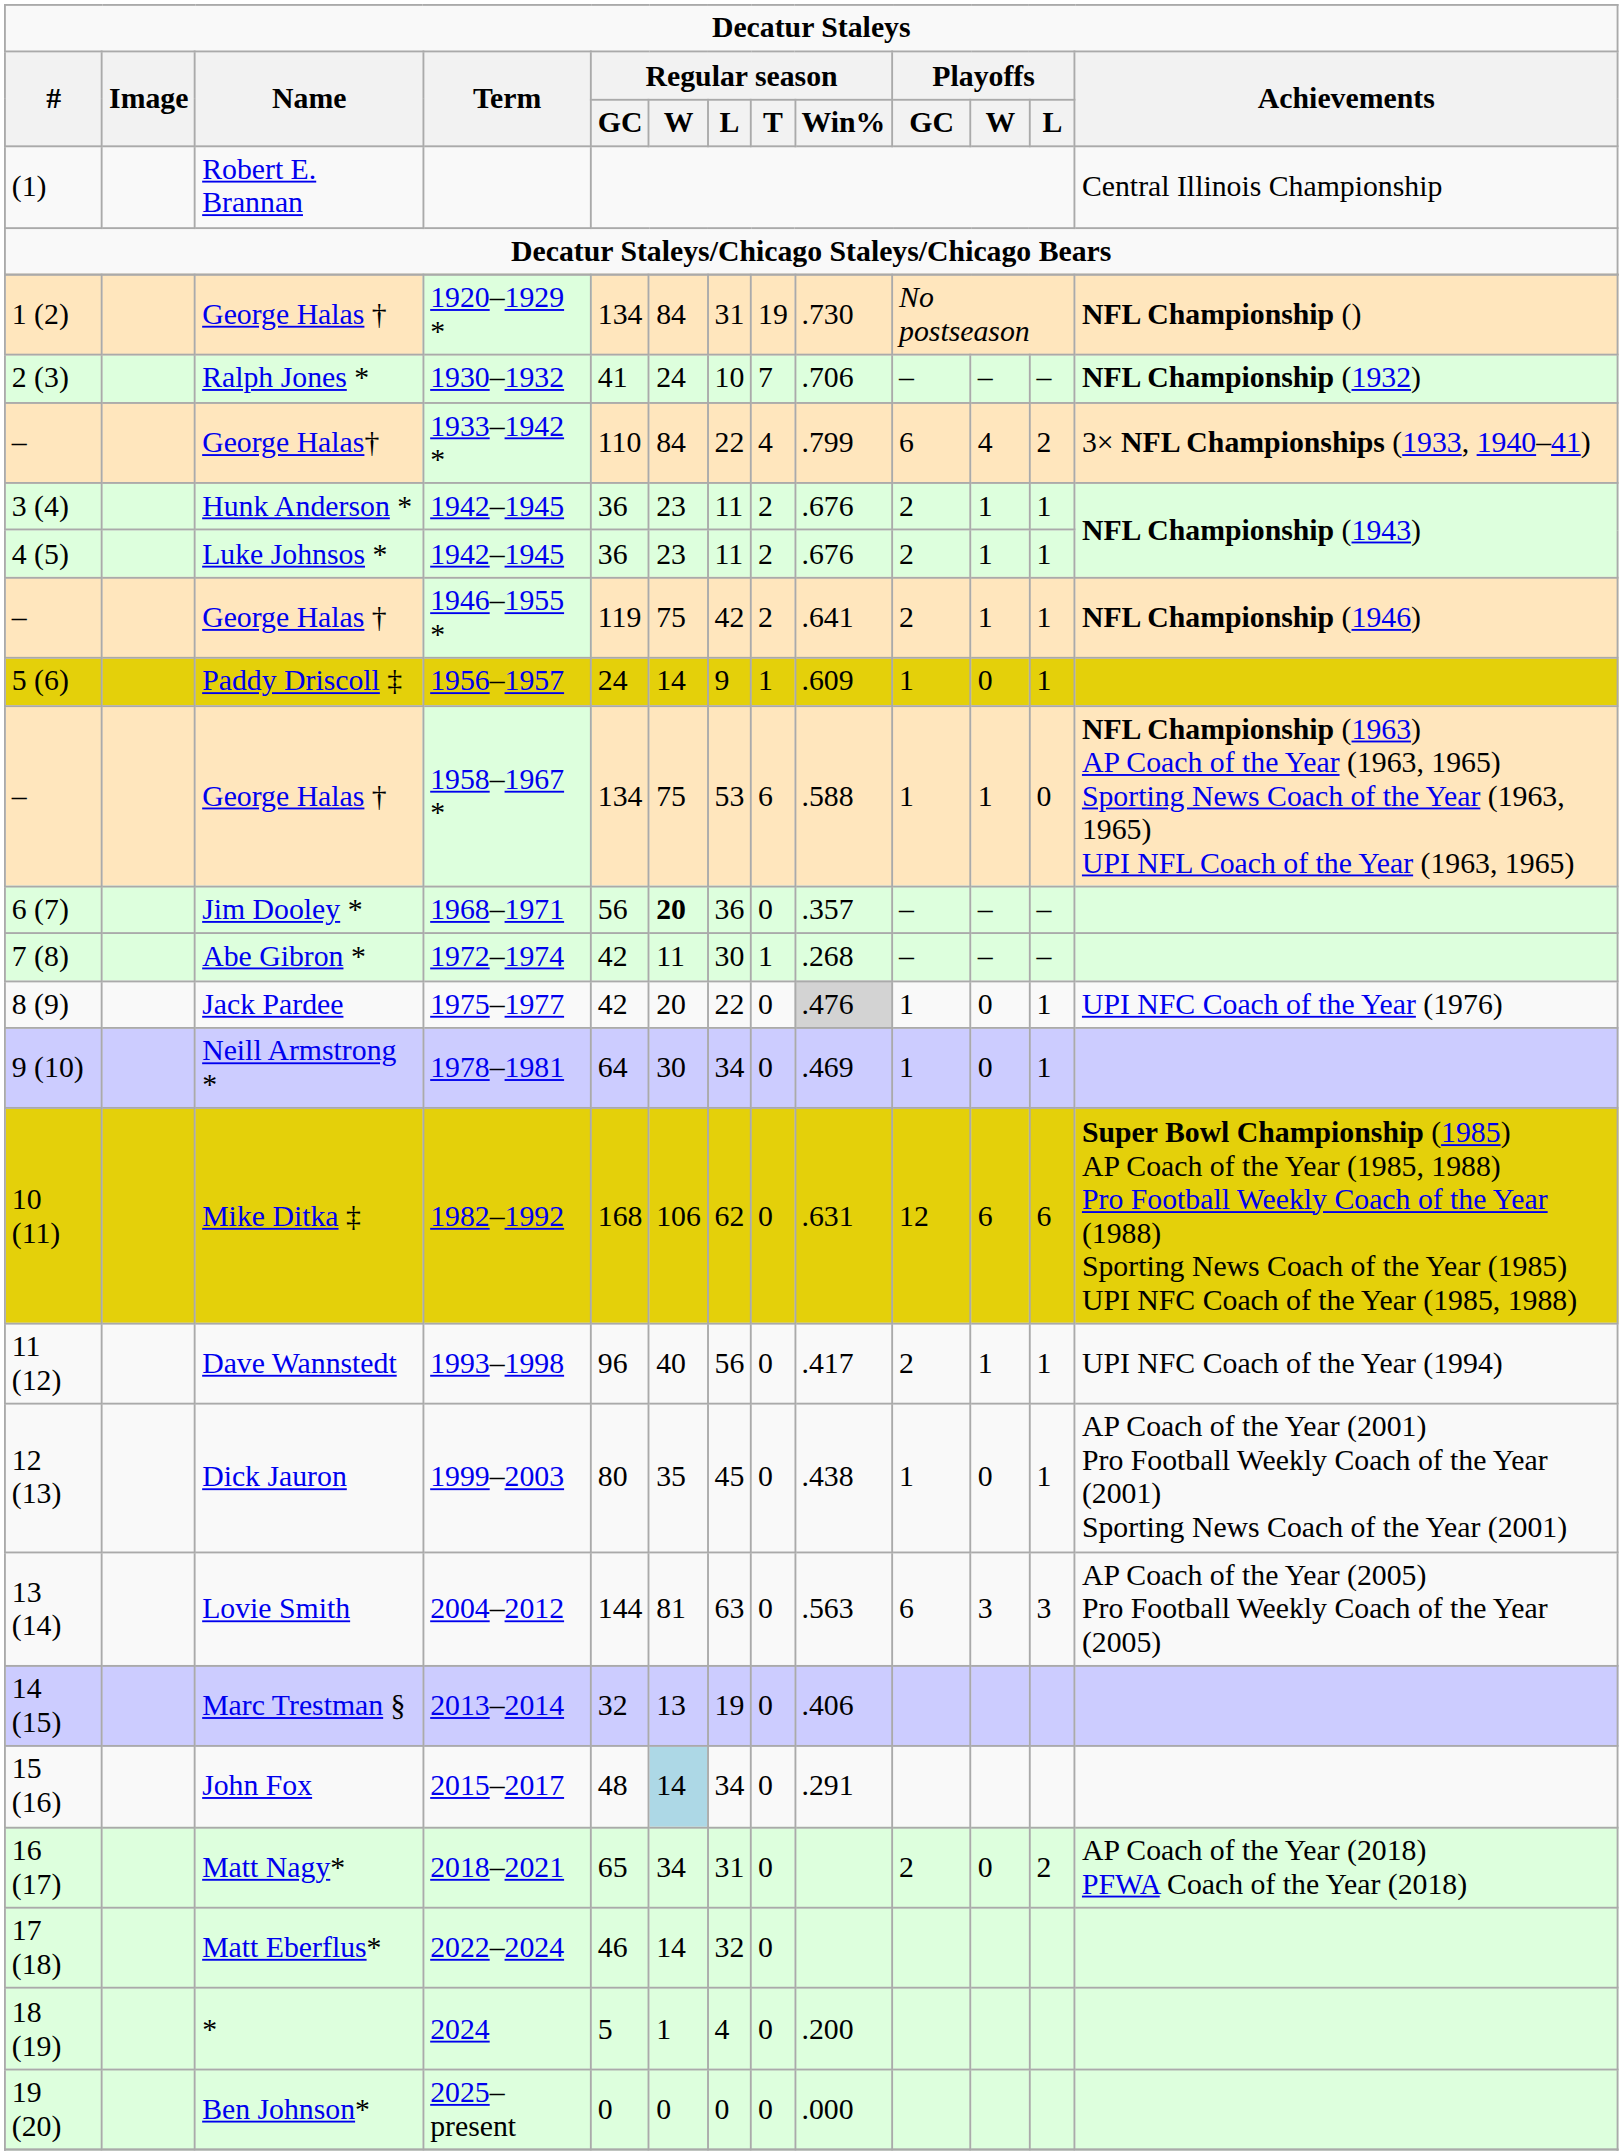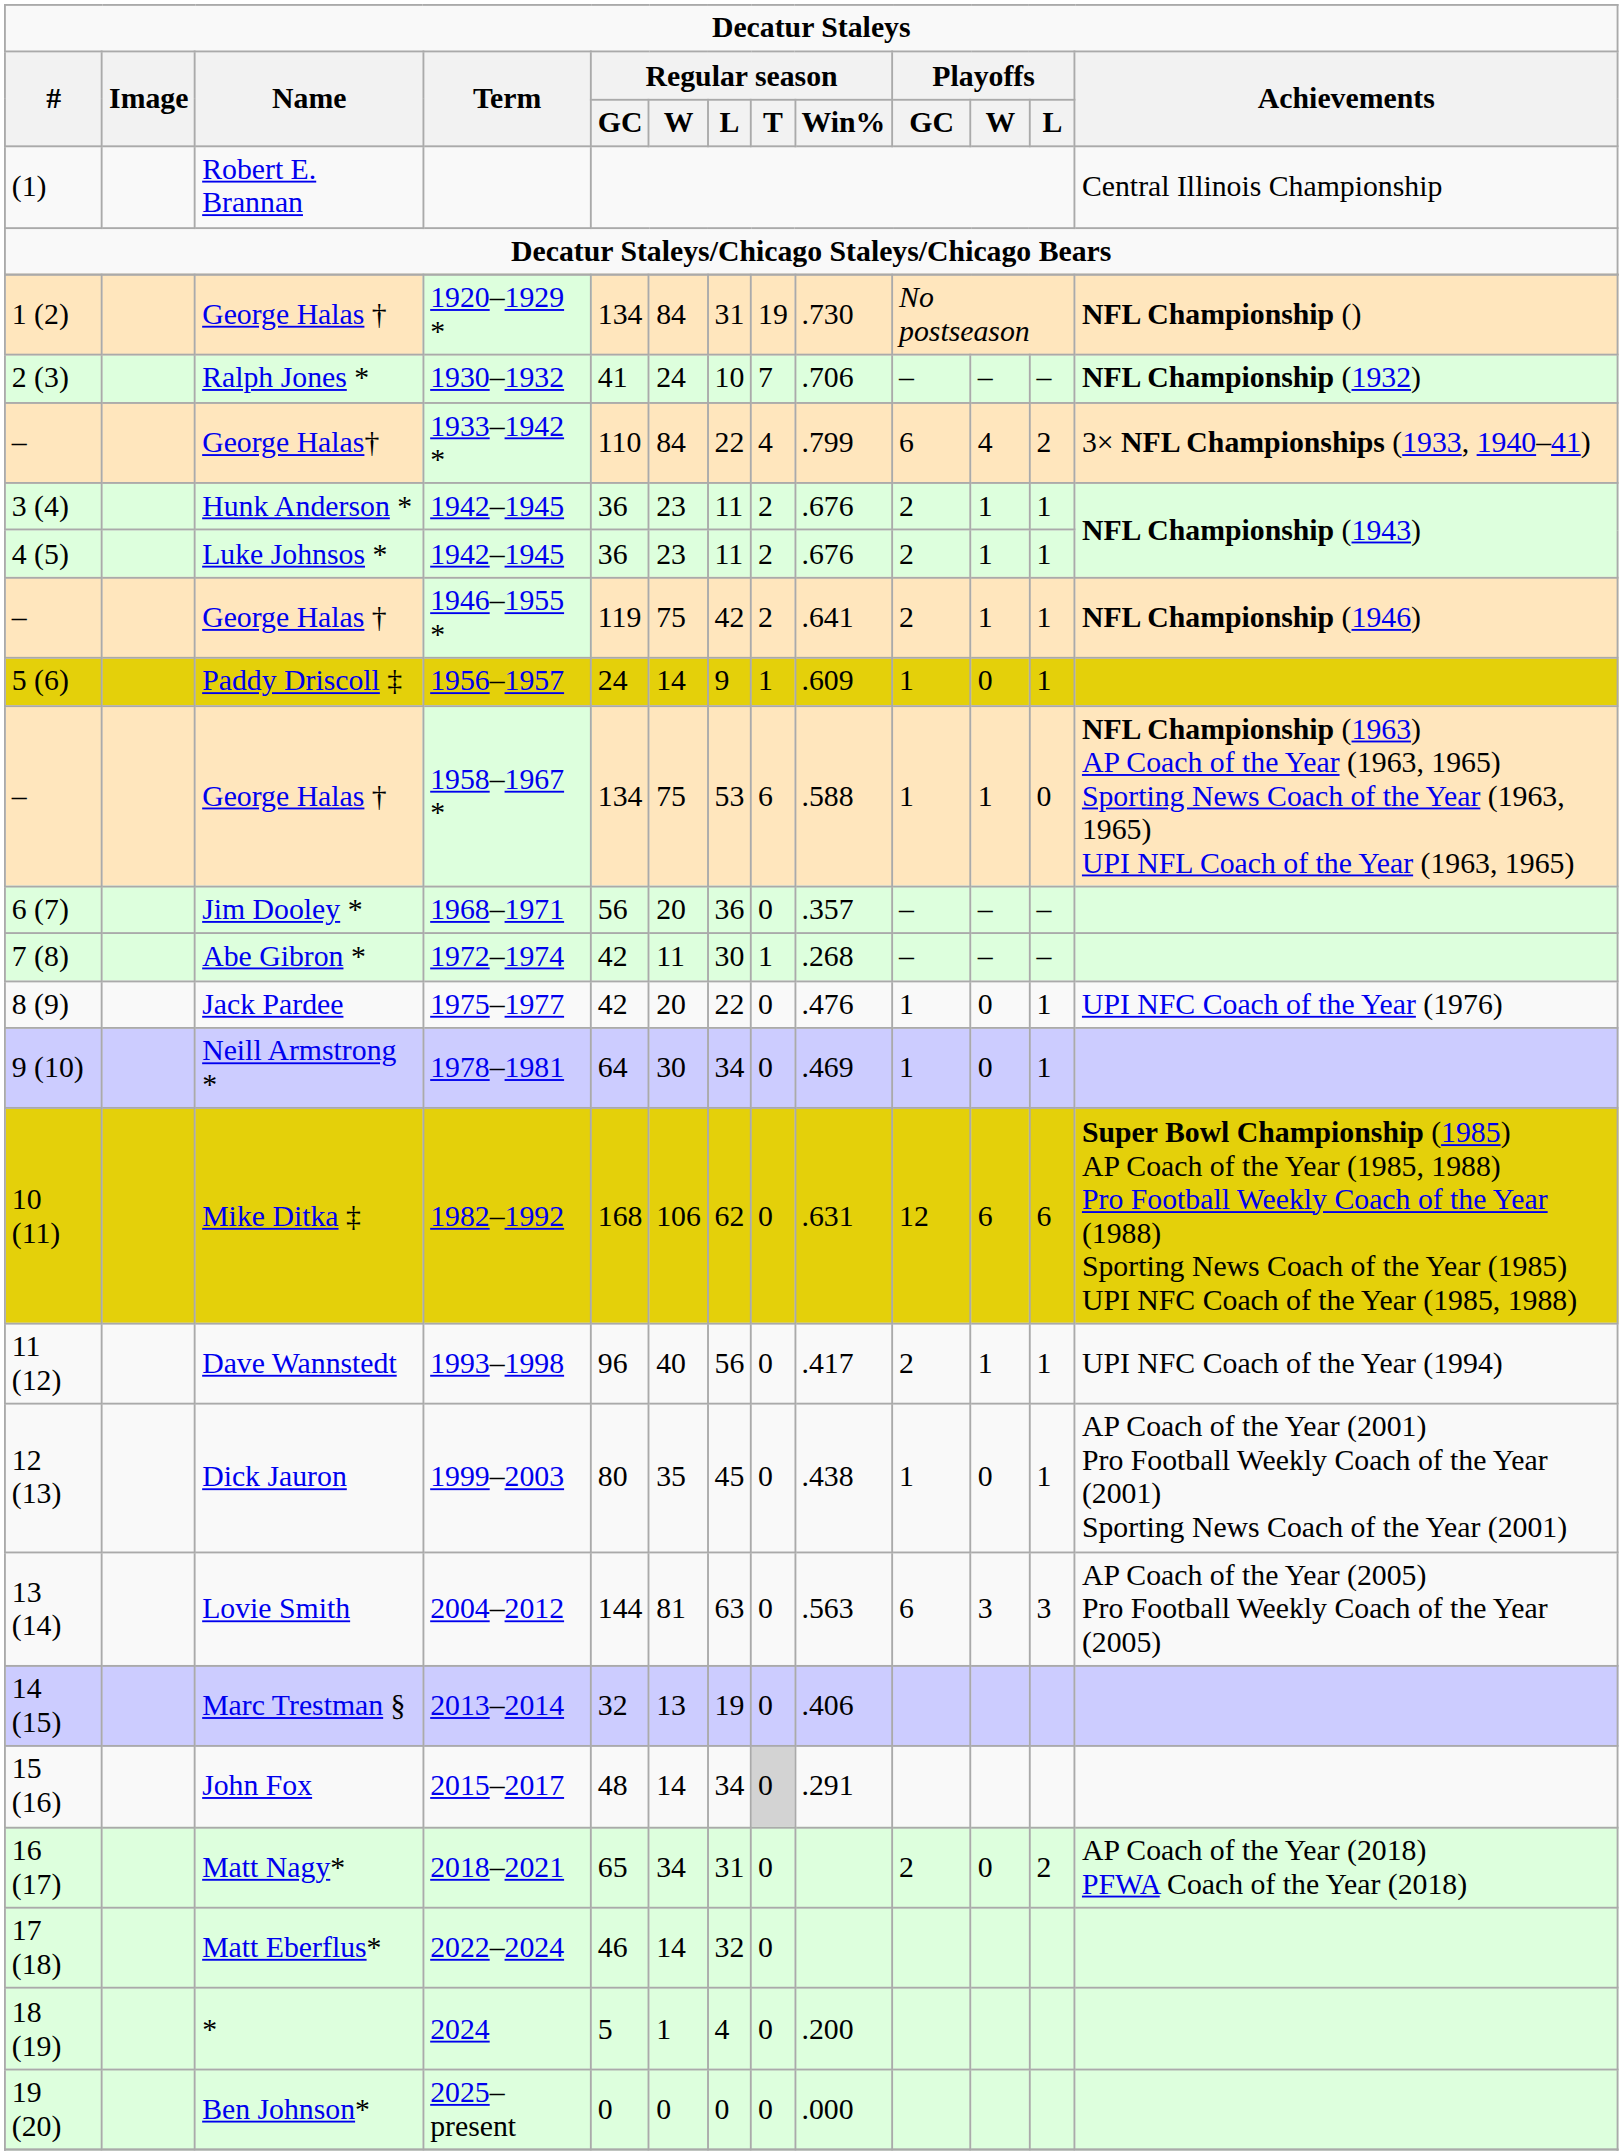(671, 909) bold -> (671, 909) normal
(828, 1003) lightgrey background -> (828, 1003) no background
(671, 1786) lightblue background -> (671, 1786) no background
(765, 1786) no background -> (765, 1786) lightgrey background
